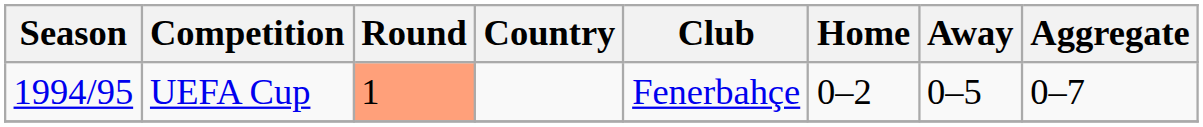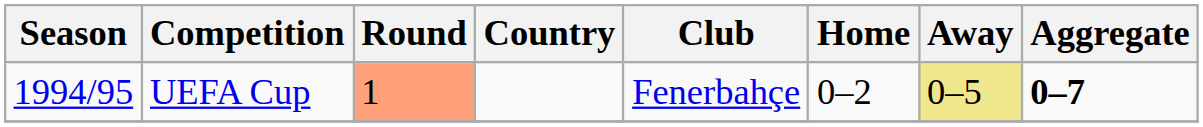(954, 91) no background -> (954, 91) khaki background
(1058, 91) normal -> (1058, 91) bold
